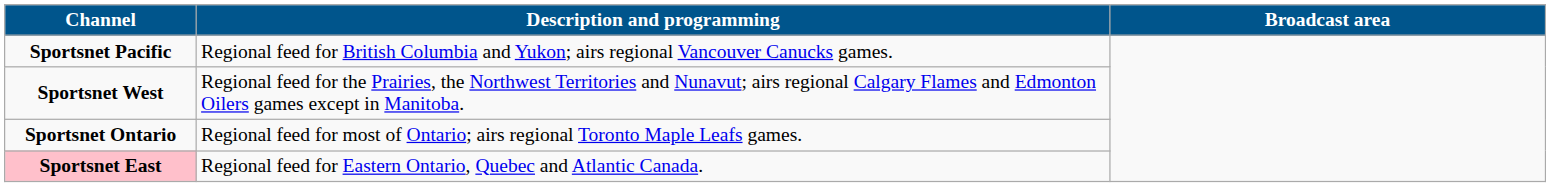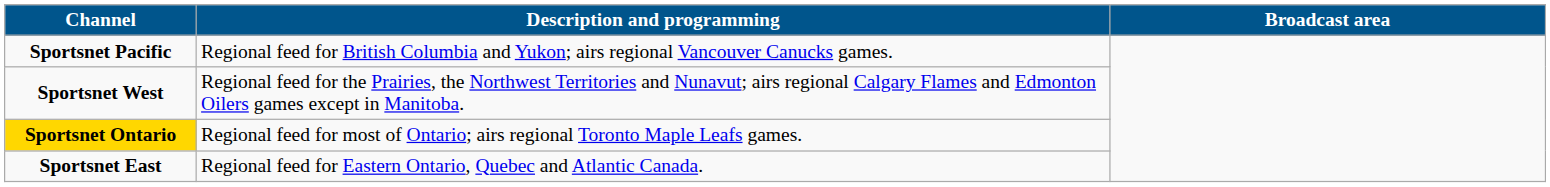(101, 134) no background -> (101, 134) gold background
(101, 165) pink background -> (101, 165) no background
